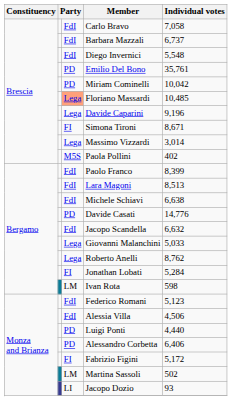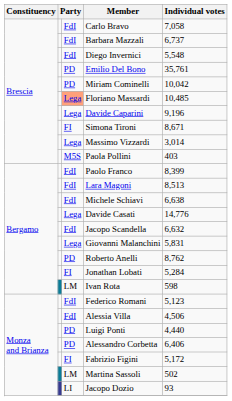(171, 157) 402 -> (171, 157) 403
(69, 214) PD -> (73, 214) Lega
(174, 243) 5,033 -> (174, 243) 5,831
(73, 258) Lega -> (69, 258) PD
